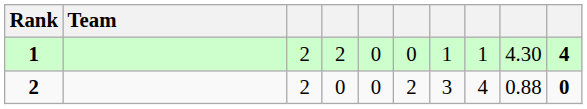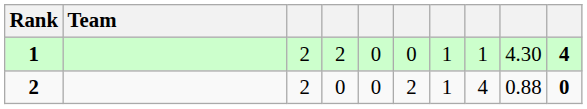(447, 86) 3 -> (447, 86) 1
